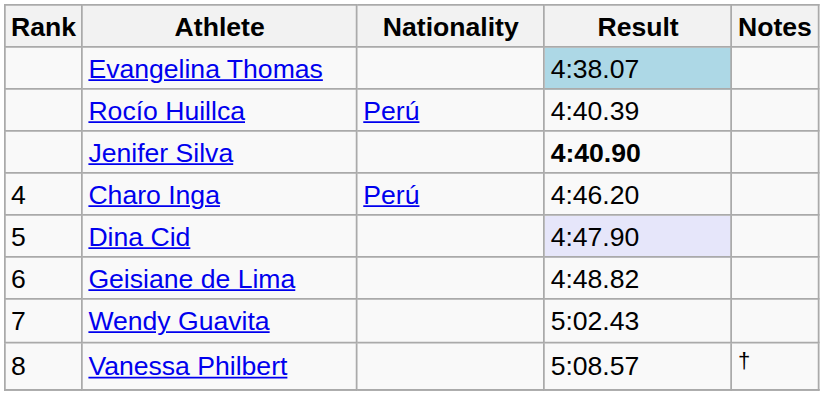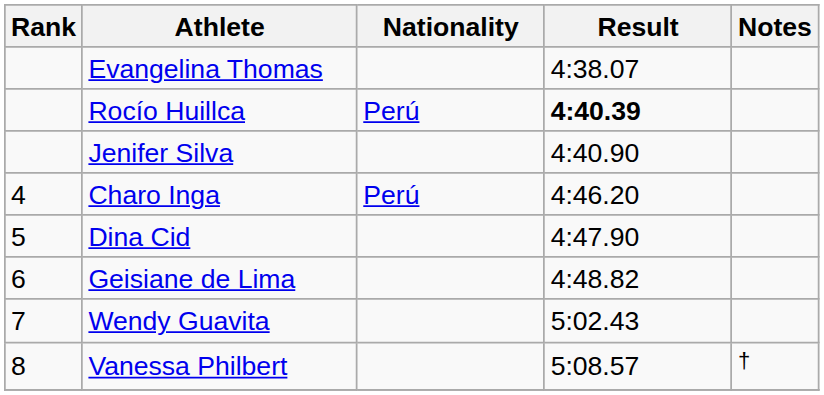(595, 68) lightblue background -> (595, 68) no background
(595, 110) normal -> (596, 110) bold
(596, 152) bold -> (595, 152) normal
(595, 237) lavender background -> (595, 237) no background
